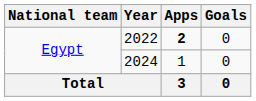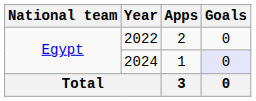(181, 39) bold -> (181, 39) normal
(226, 62) no background -> (226, 62) lavender background
